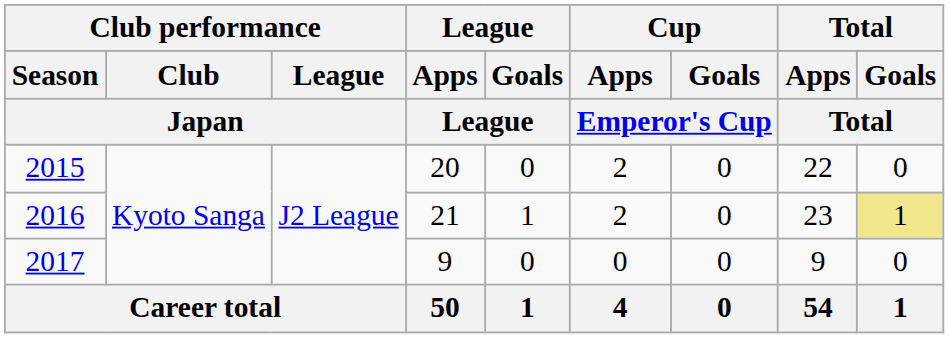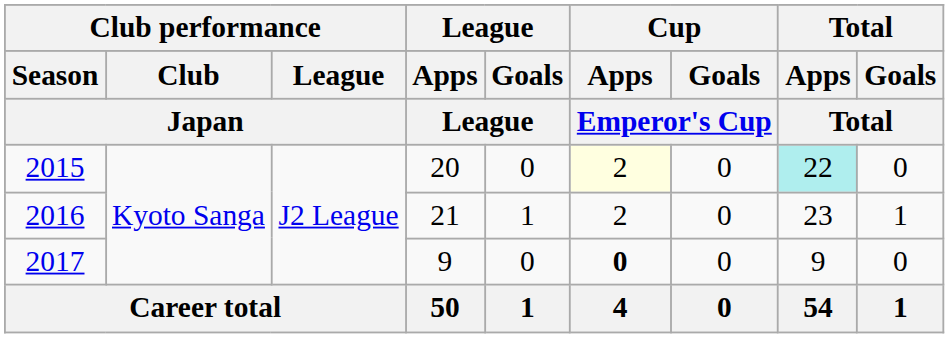(620, 167) no background -> (620, 167) lightyellow background
(818, 167) no background -> (818, 167) paleturquoise background
(900, 214) khaki background -> (900, 214) no background
(620, 261) normal -> (620, 261) bold
